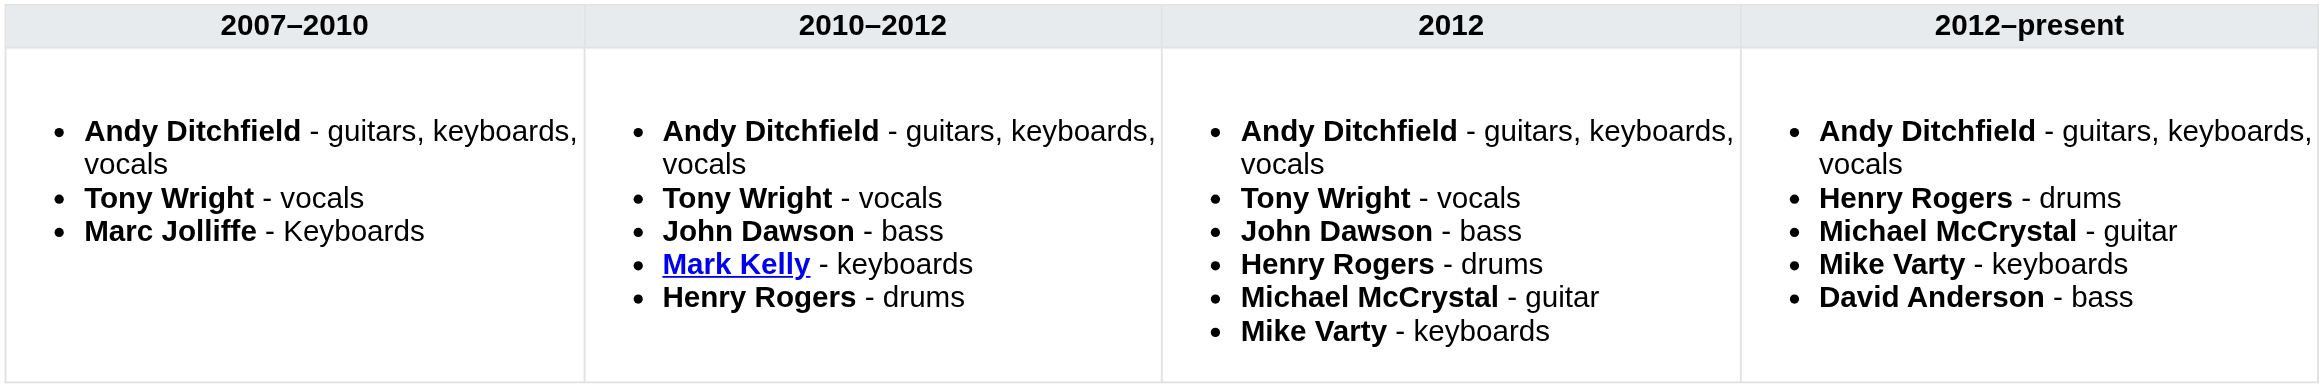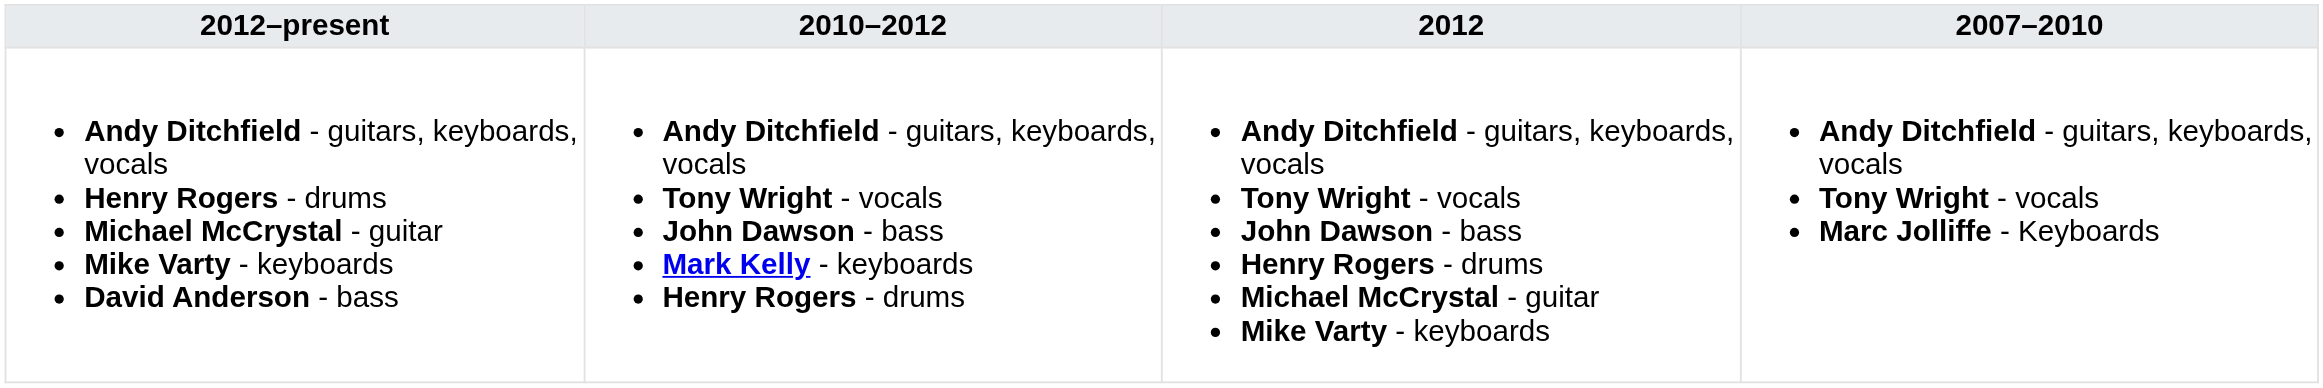columns swapped: (295, 25) <-> (2029, 25)
